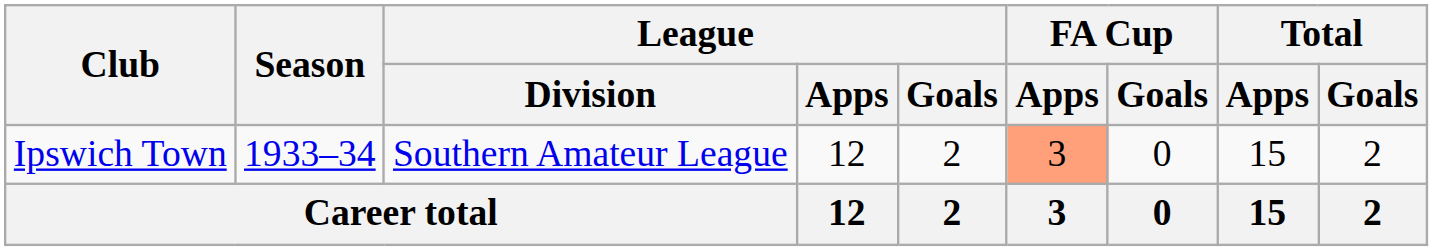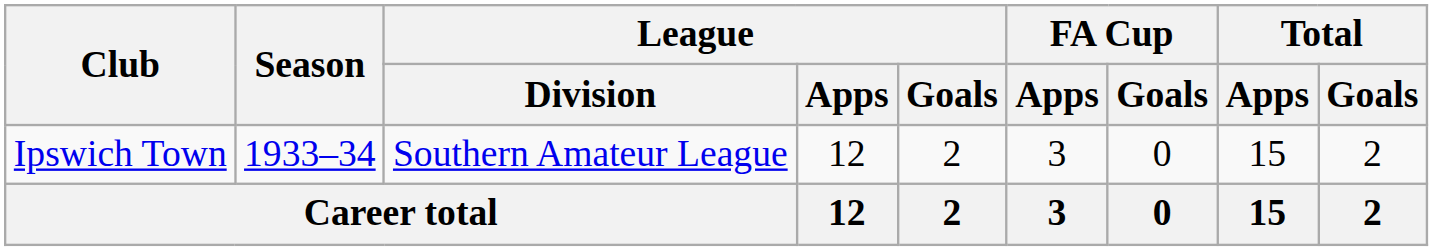(1057, 153) lightsalmon background -> (1057, 153) no background
